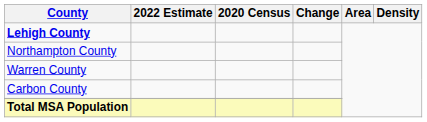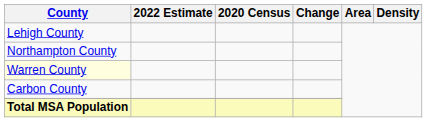(49, 32) bold -> (45, 32) normal
(47, 70) no background -> (47, 70) lightyellow background
